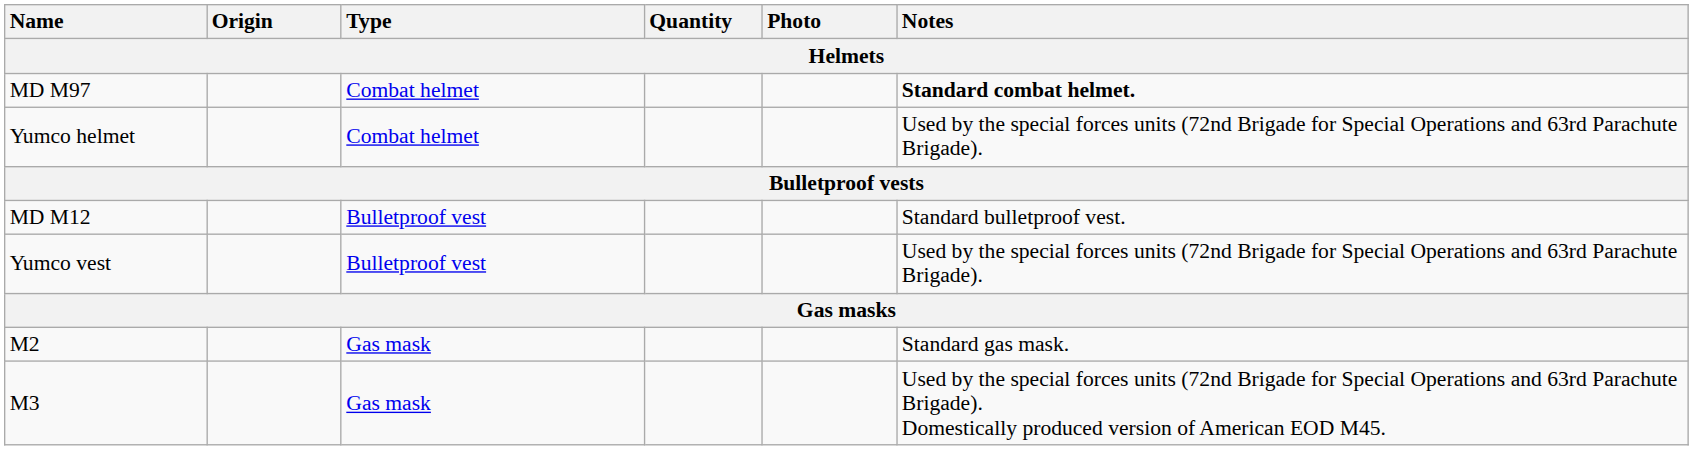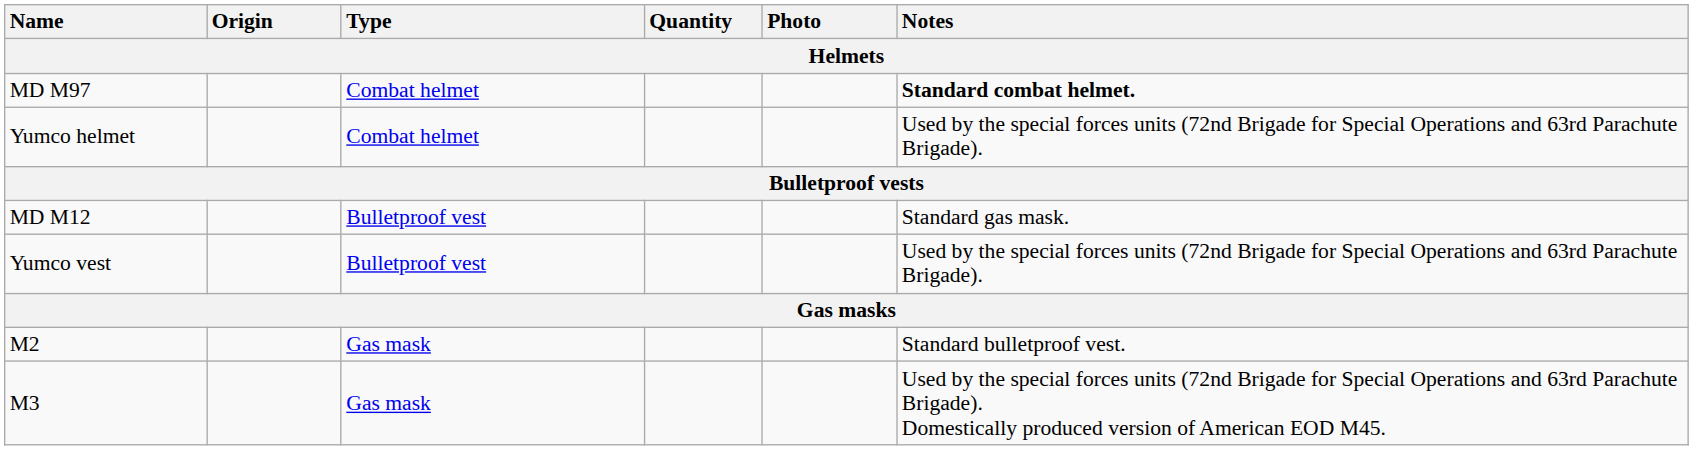(1014, 217) Standard bulletproof vest. -> (986, 217) Standard gas mask.
(986, 344) Standard gas mask. -> (1014, 344) Standard bulletproof vest.
